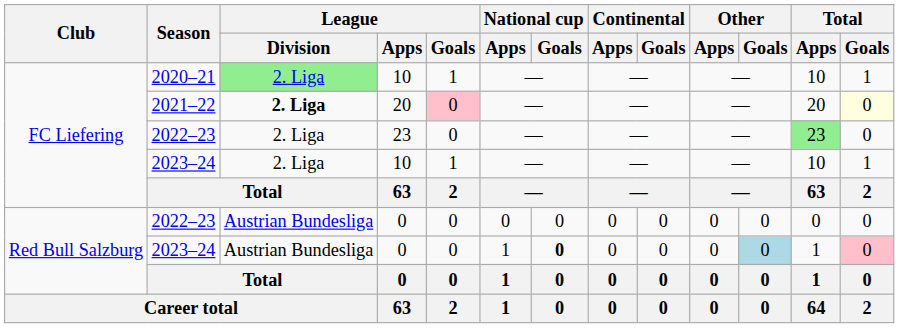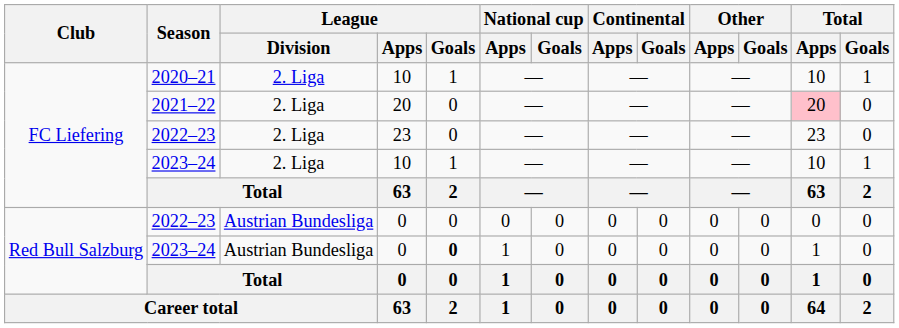(299, 76) lightgreen background -> (299, 76) no background
(299, 105) bold -> (299, 105) normal
(453, 105) pink background -> (453, 105) no background
(816, 105) no background -> (816, 105) pink background
(867, 105) lightyellow background -> (867, 105) no background
(816, 134) lightgreen background -> (816, 134) no background
(453, 250) normal -> (453, 250) bold
(560, 250) bold -> (560, 250) normal
(765, 250) lightblue background -> (765, 250) no background
(867, 250) pink background -> (867, 250) no background
